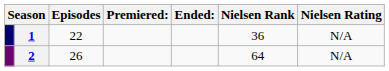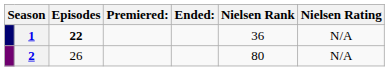(76, 35) normal -> (76, 35) bold
(258, 55) 64 -> (258, 55) 80
